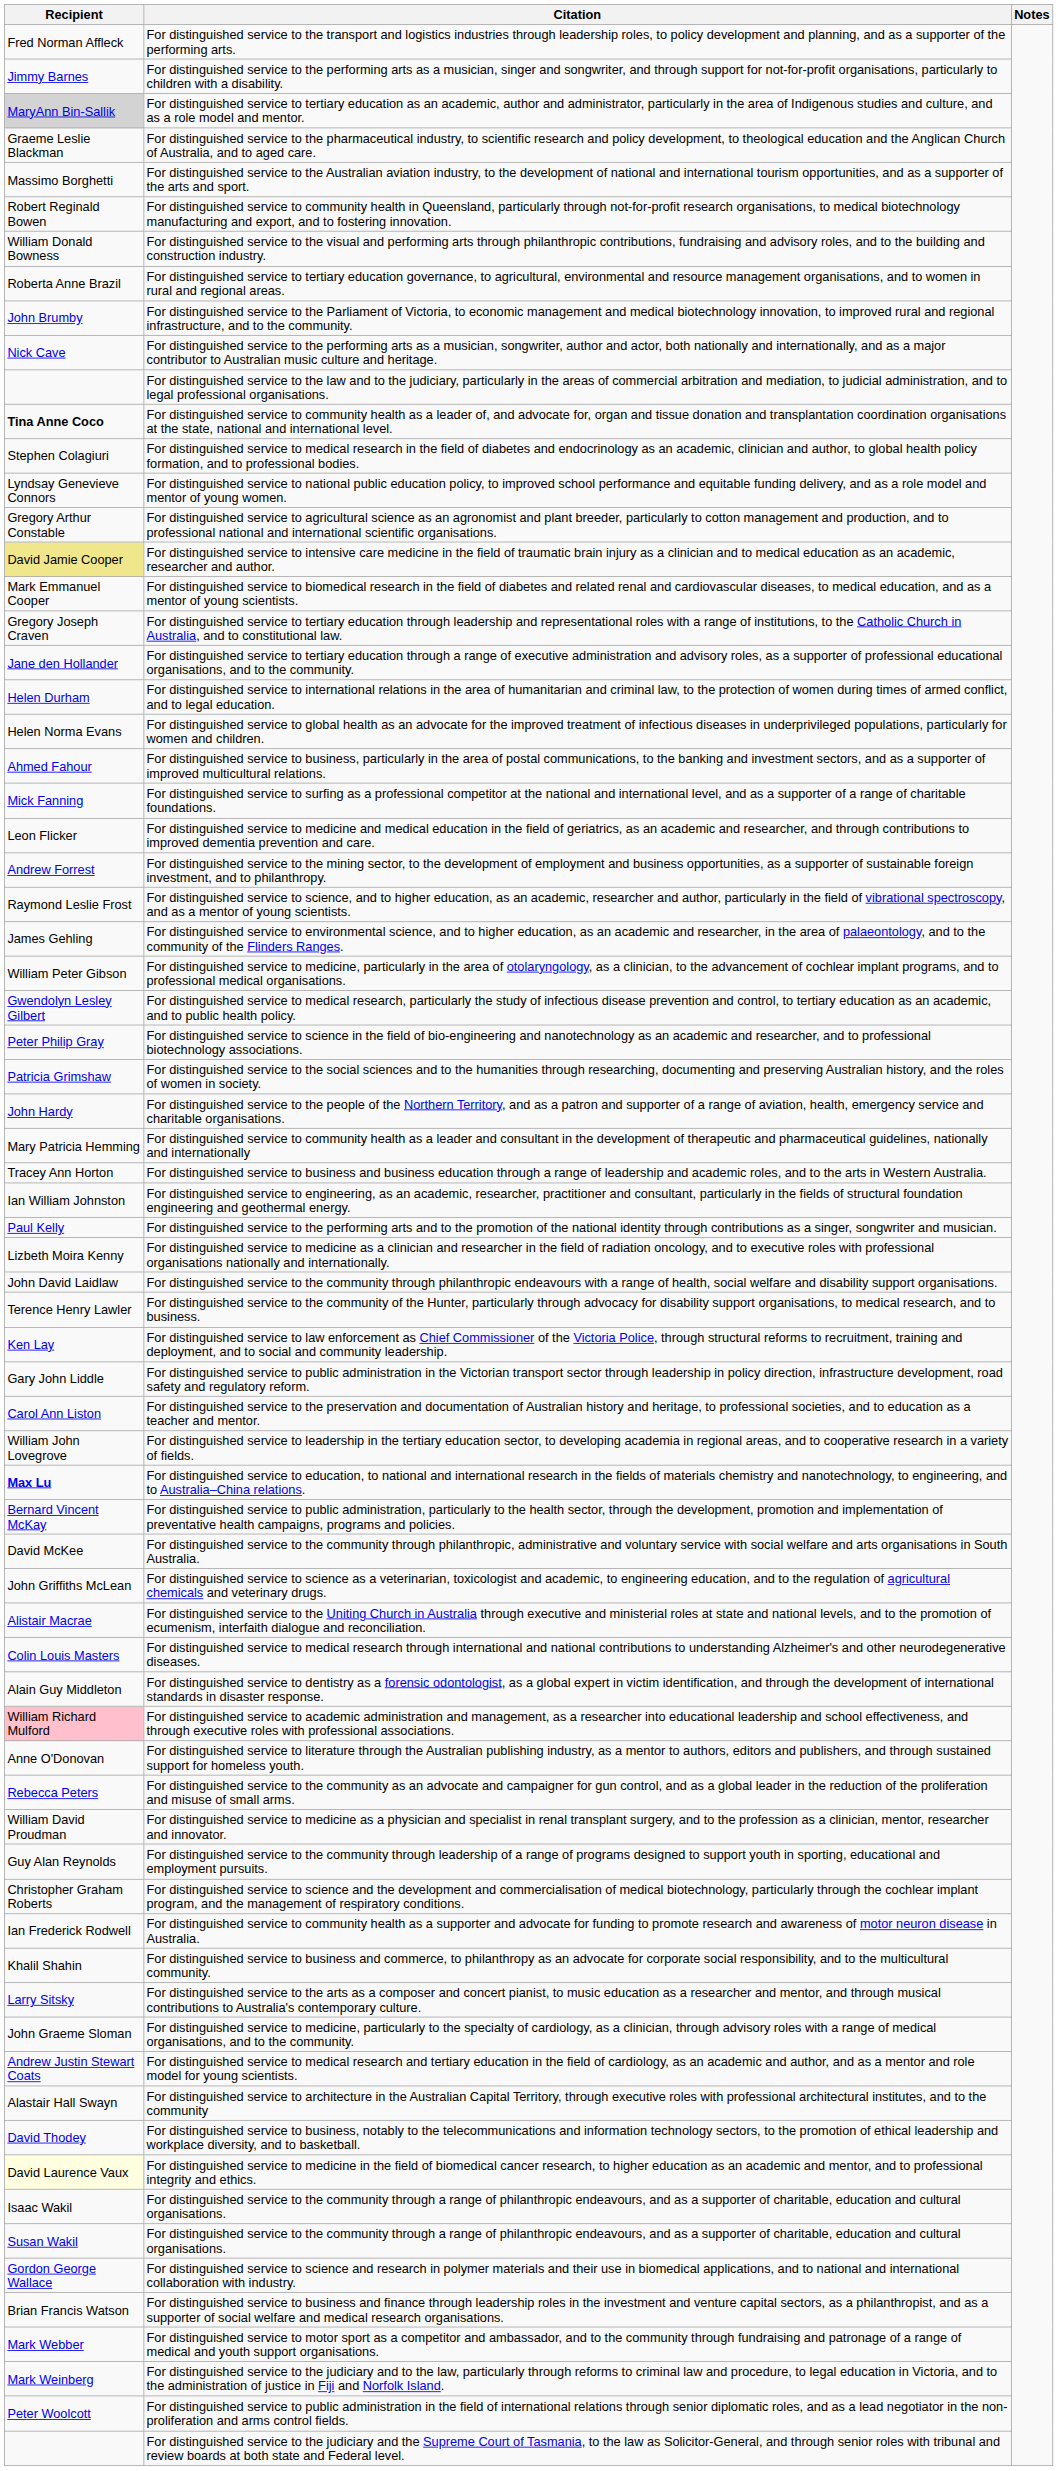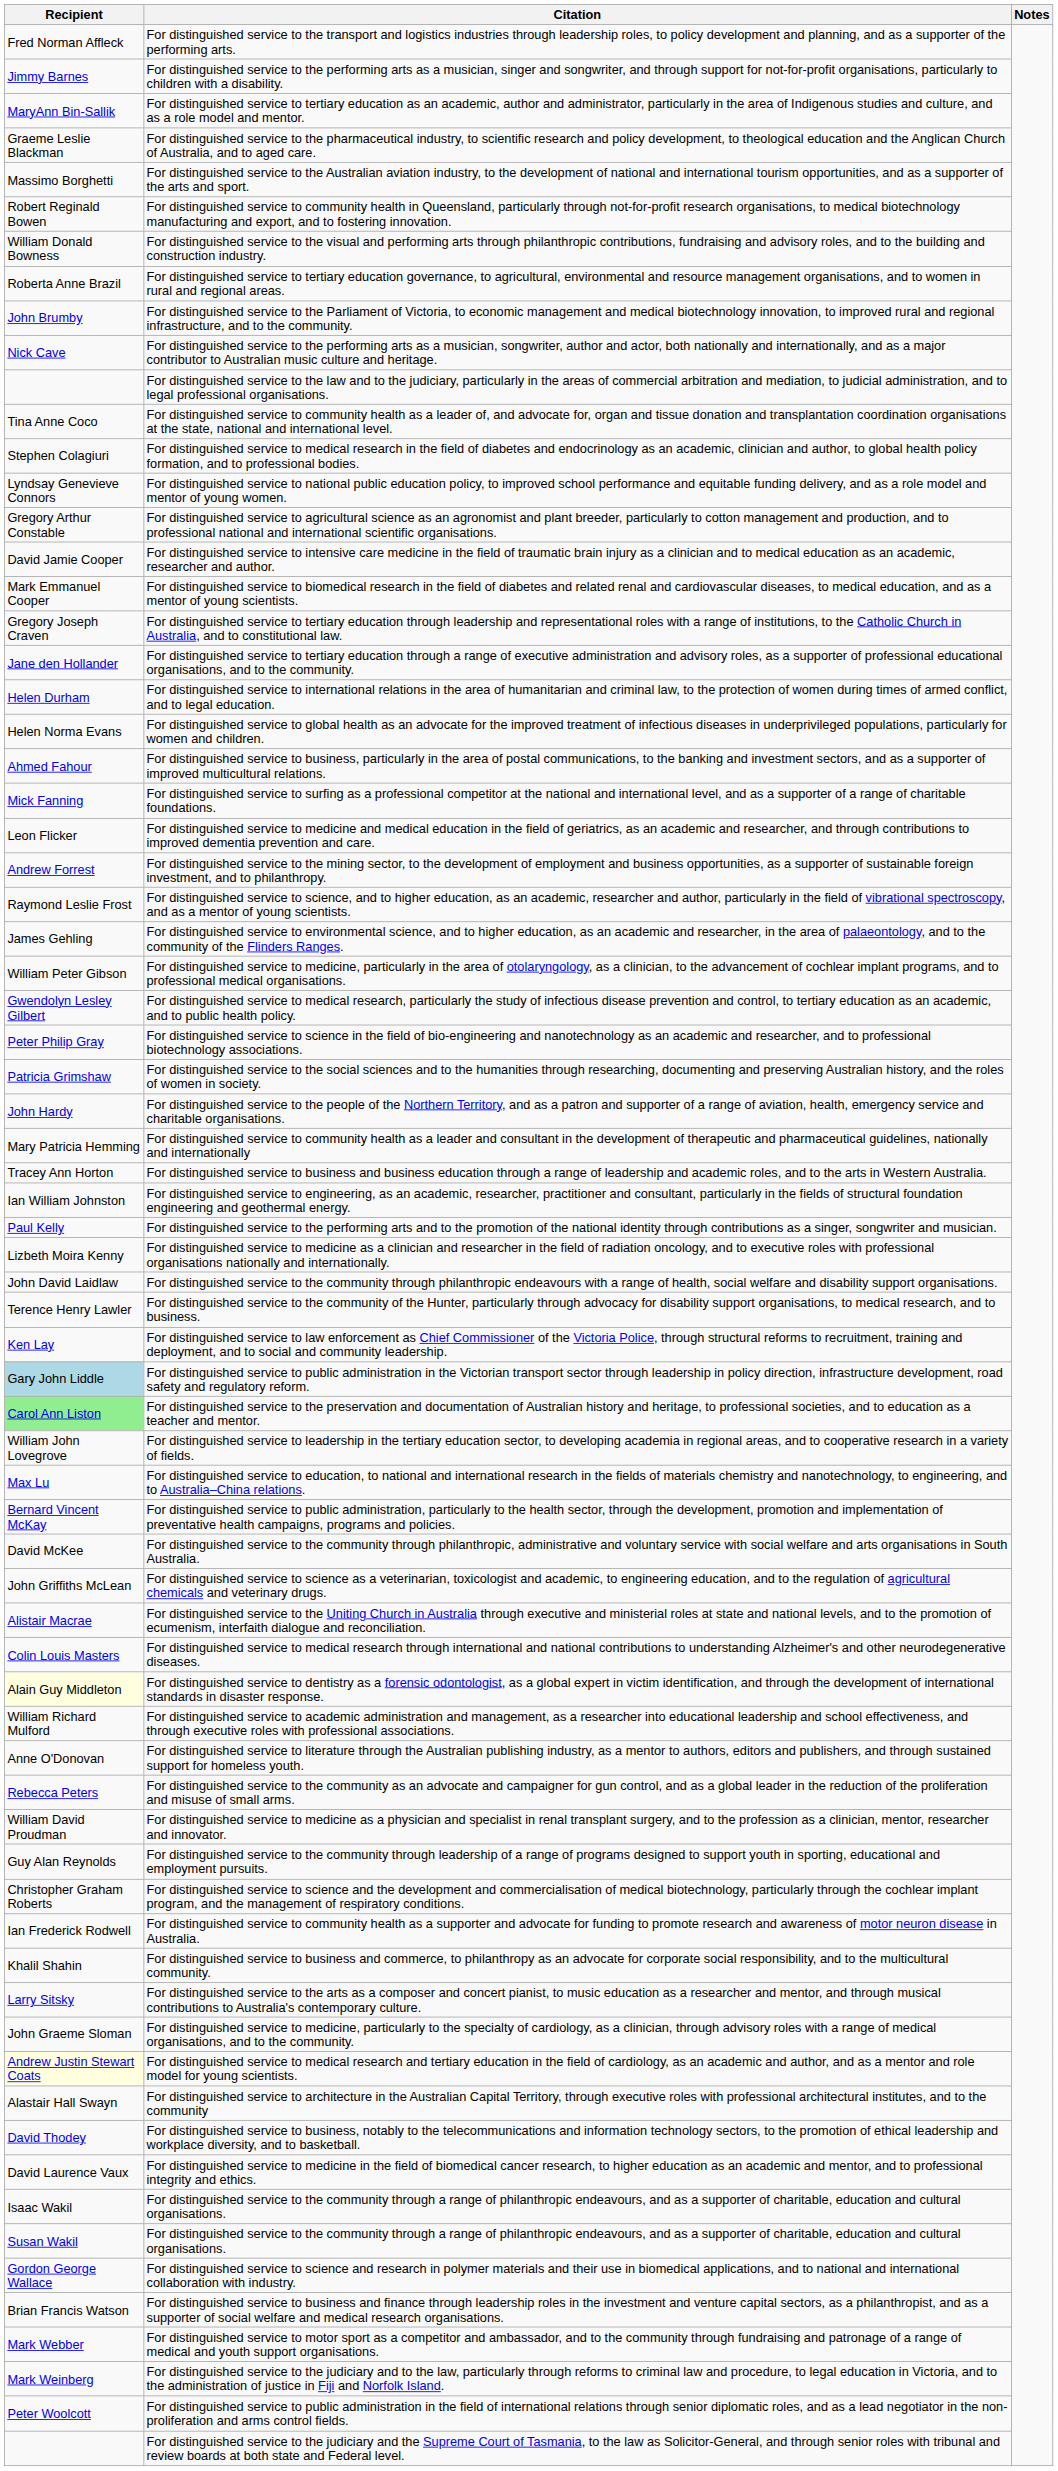(61, 111) lightgrey background -> (61, 111) no background
(56, 421) bold -> (53, 421) normal
(65, 559) khaki background -> (65, 559) no background
(56, 1379) no background -> (56, 1379) lightblue background
(54, 1413) no background -> (54, 1413) lightgreen background
(29, 1482) bold -> (28, 1482) normal
(64, 1689) no background -> (64, 1689) lightyellow background
(52, 1724) pink background -> (52, 1724) no background
(71, 2069) no background -> (71, 2069) lightyellow background
(68, 2172) lightyellow background -> (68, 2172) no background
